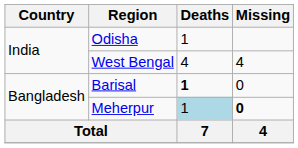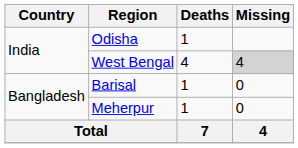(240, 62) no background -> (240, 62) lightgrey background
(185, 85) bold -> (185, 85) normal
(185, 108) lightblue background -> (185, 108) no background
(240, 108) bold -> (240, 108) normal
